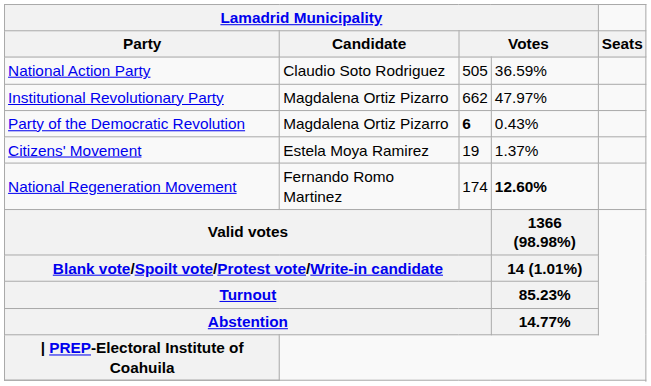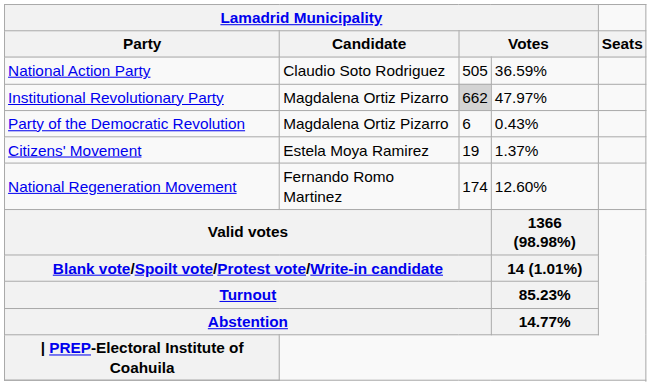(475, 97) no background -> (475, 97) lightgrey background
(466, 124) bold -> (466, 124) normal
(521, 186) bold -> (521, 186) normal
